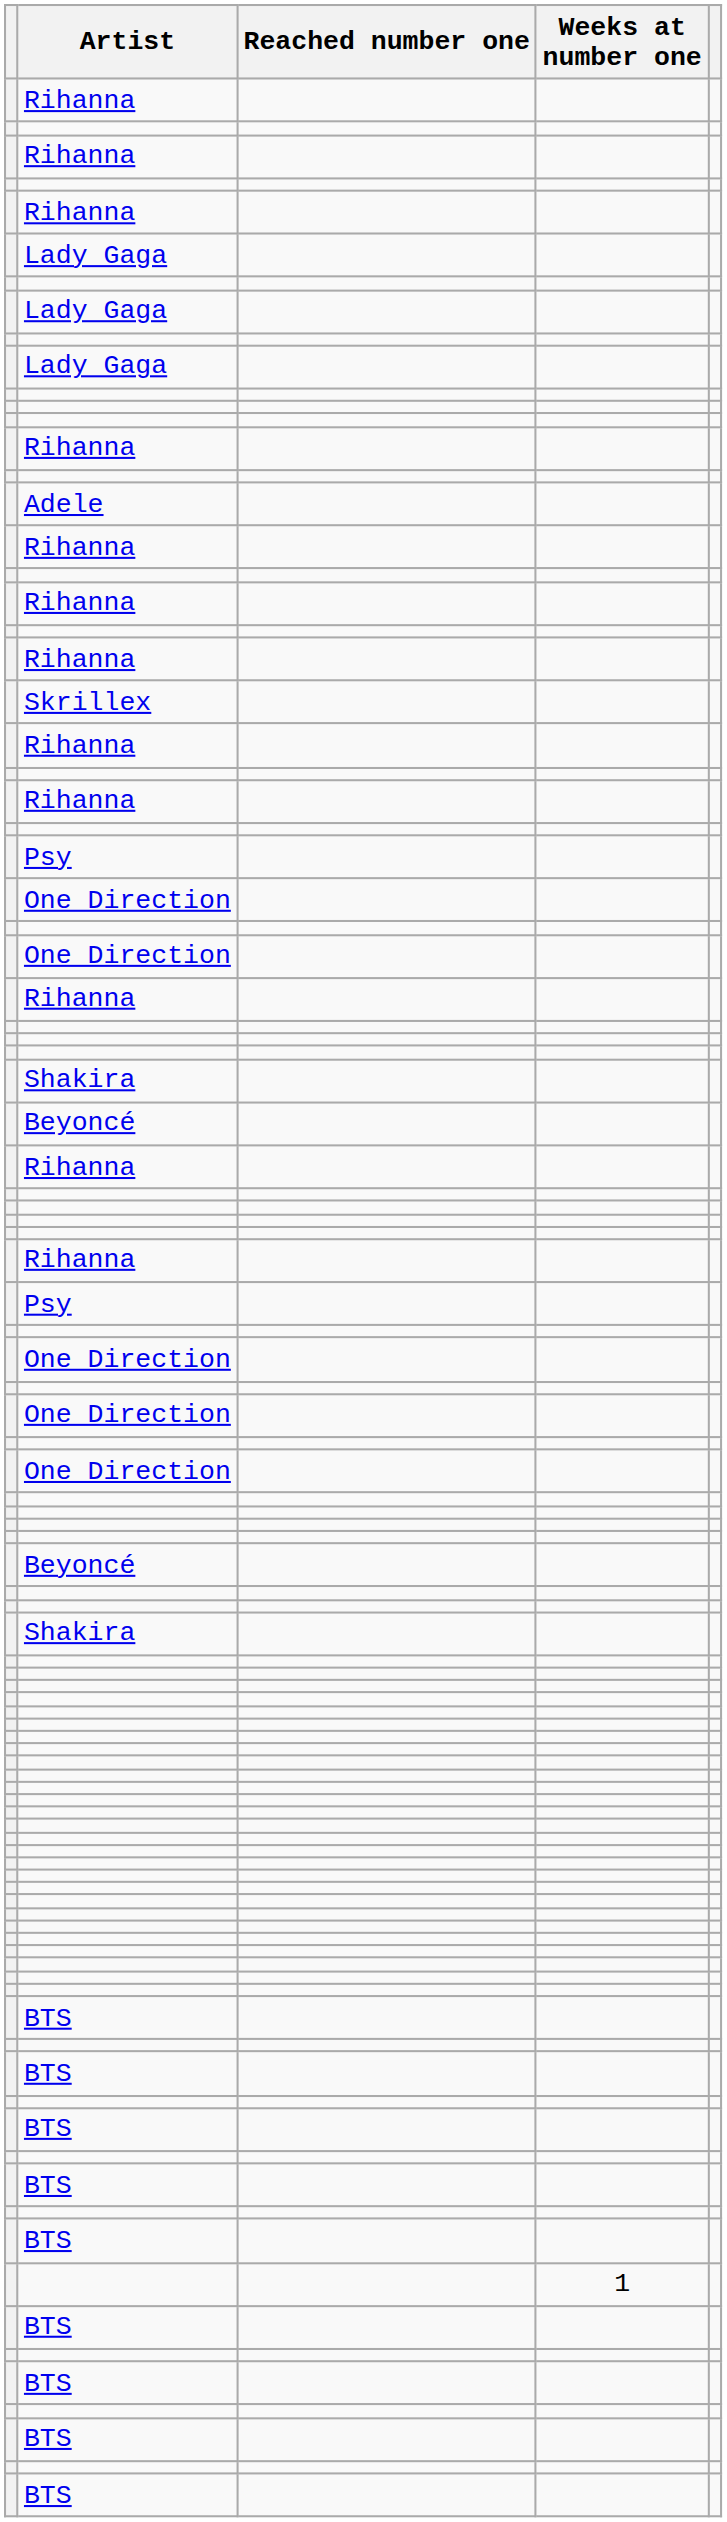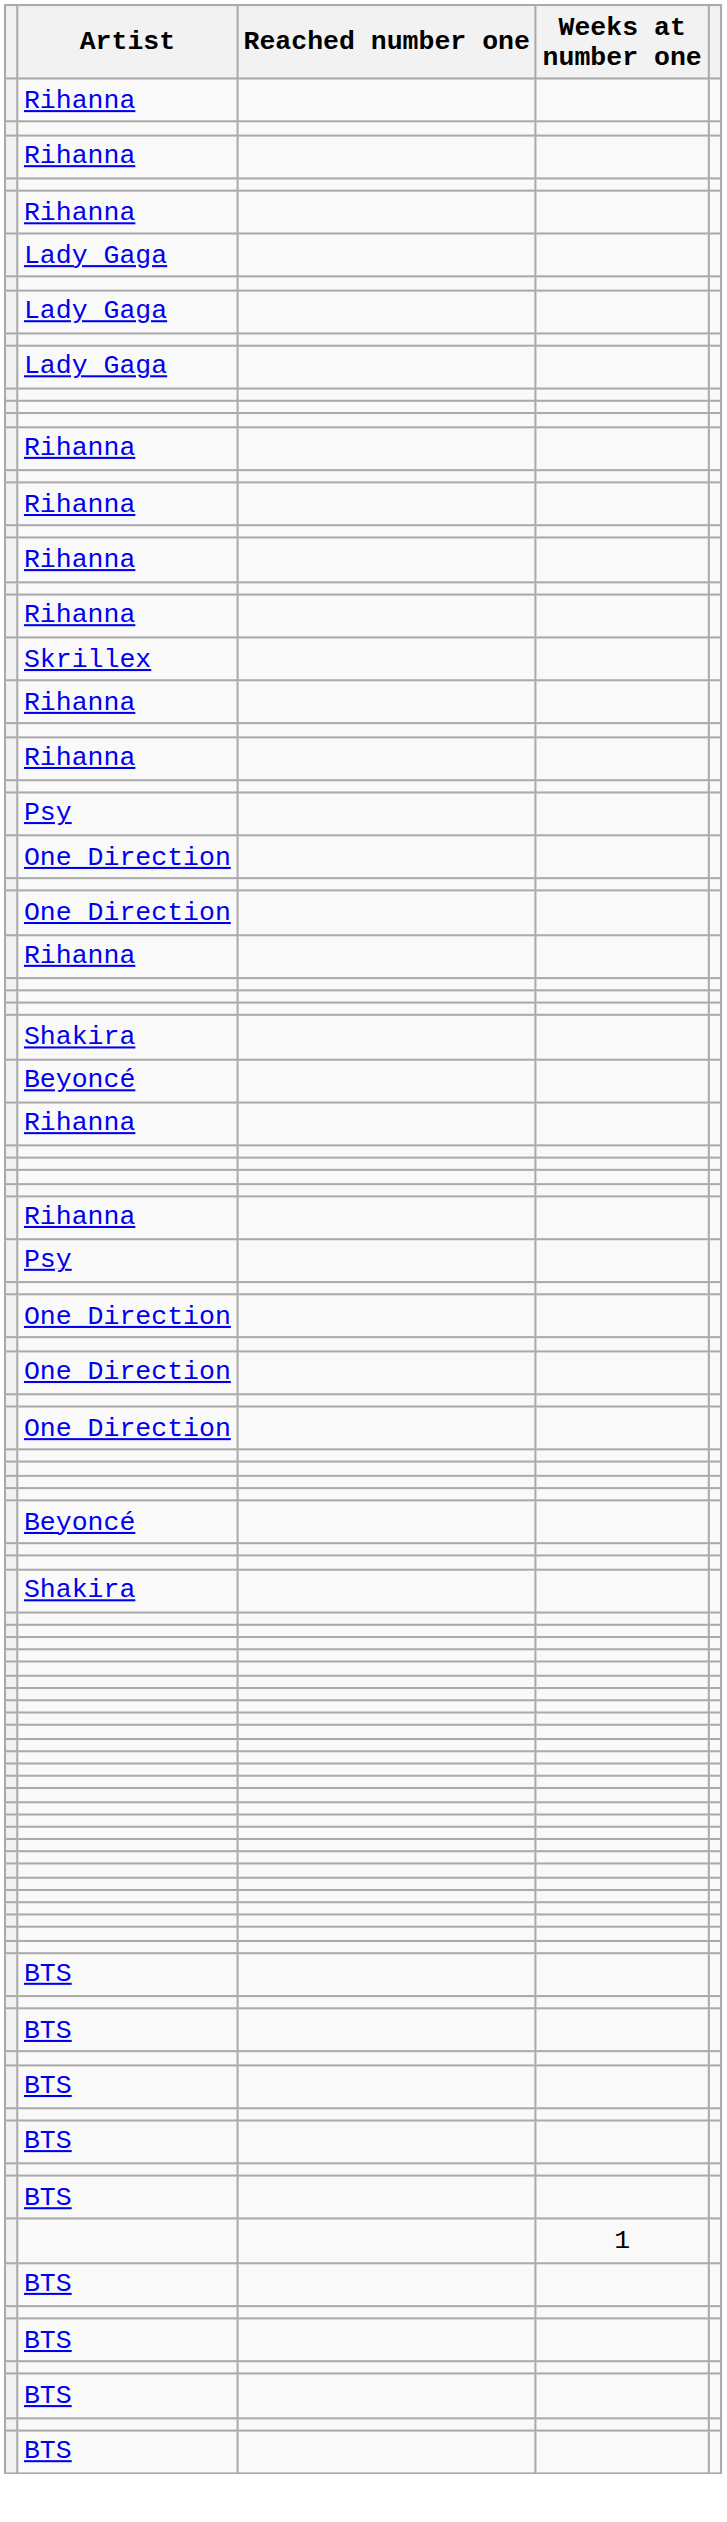- row: (64, 504)
